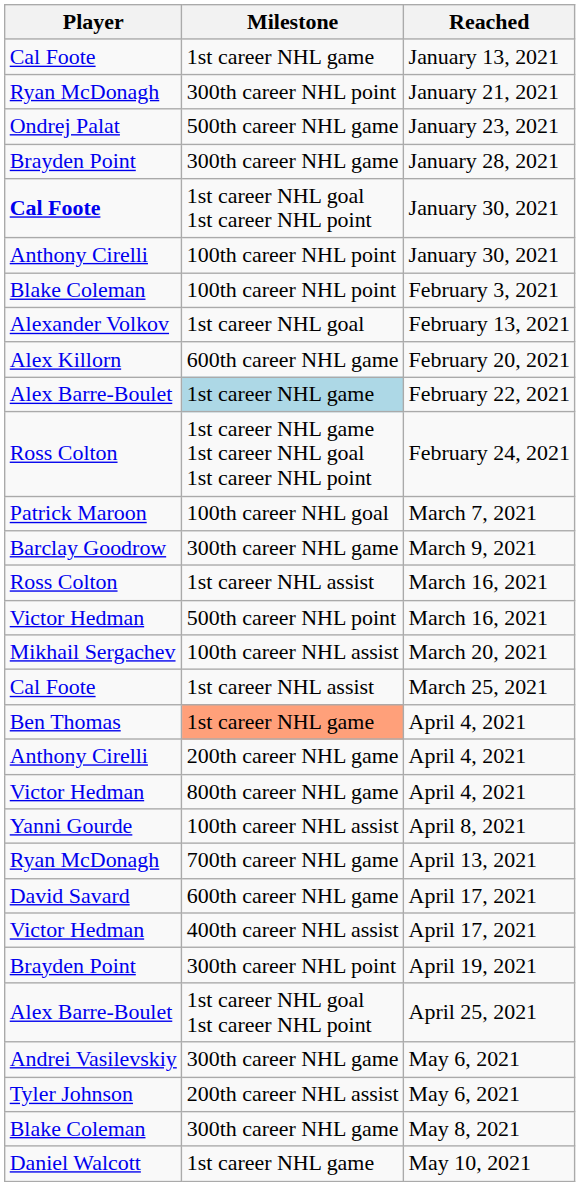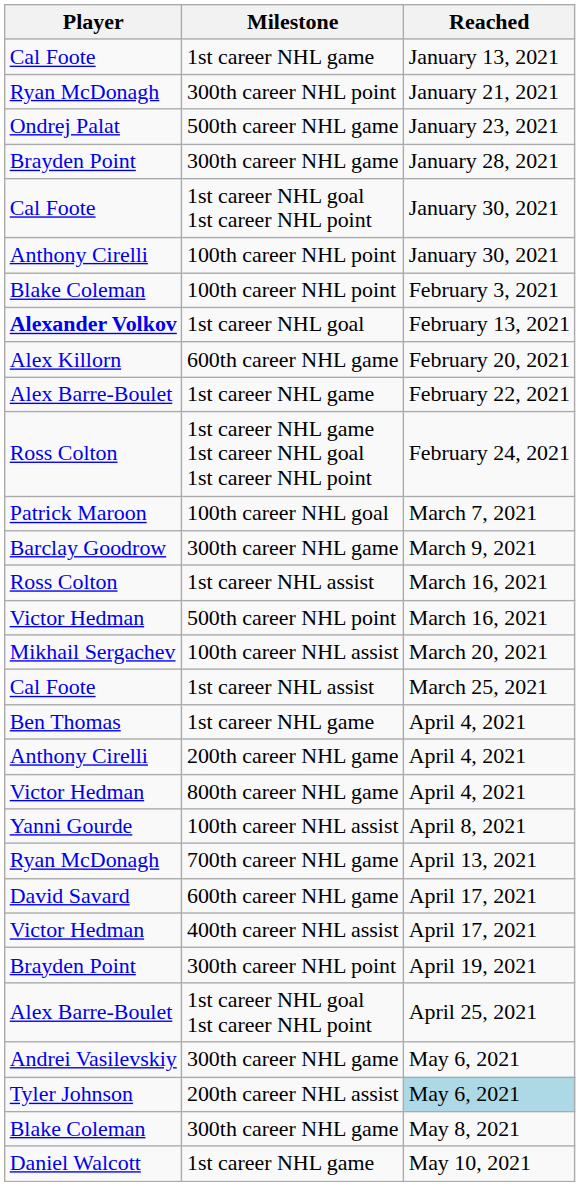(55, 208) bold -> (53, 208) normal
(89, 324) normal -> (93, 324) bold
(280, 394) lightblue background -> (281, 394) no background
(280, 721) lightsalmon background -> (281, 721) no background
(464, 1093) no background -> (464, 1093) lightblue background
